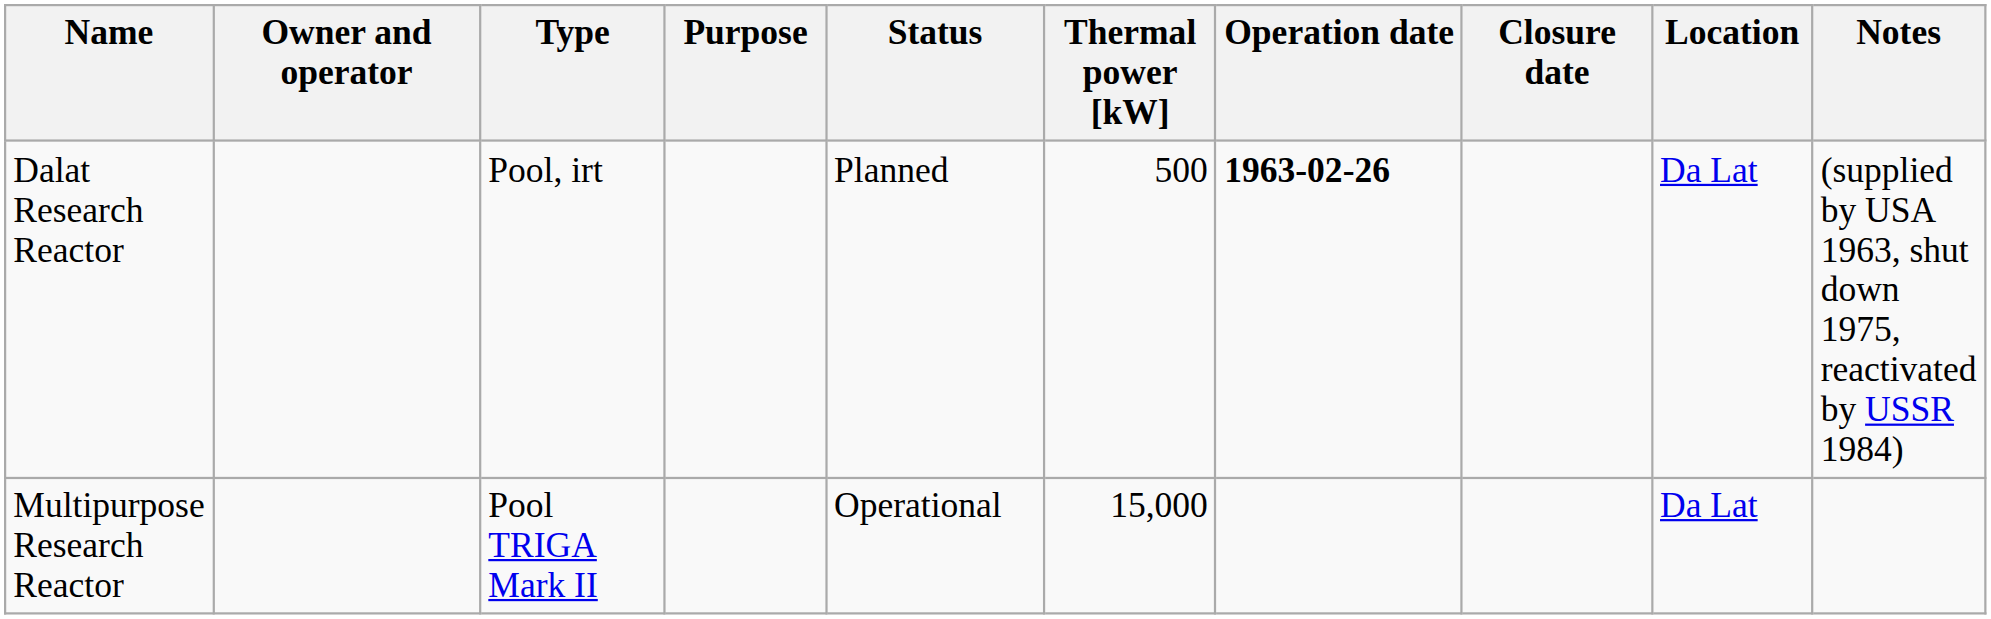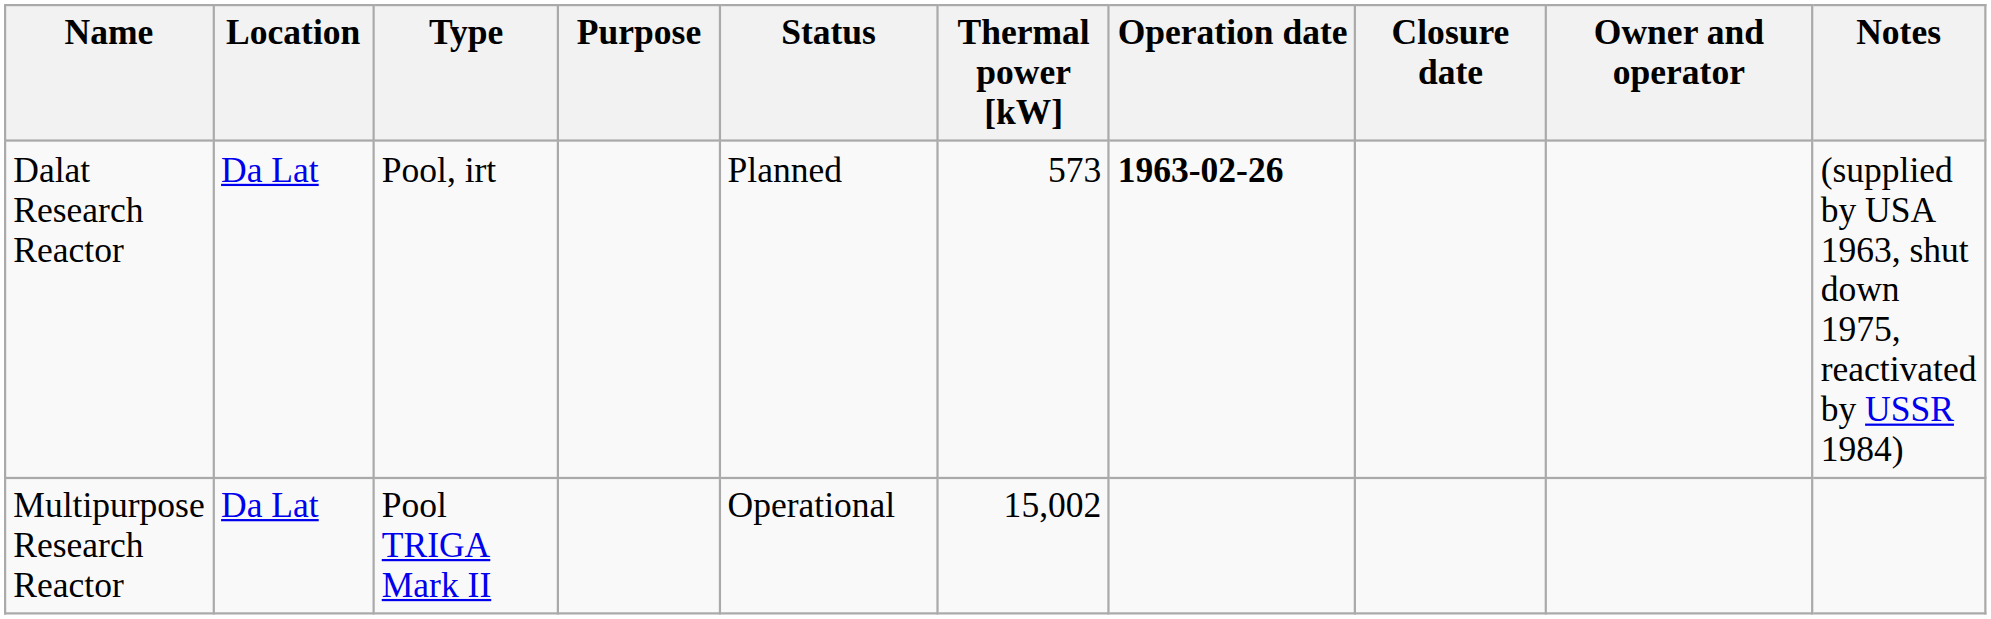columns swapped: (1732, 32) <-> (346, 52)
(1181, 168) 500 -> (1075, 168) 573
(1159, 504) 15,000 -> (1052, 504) 15,002
